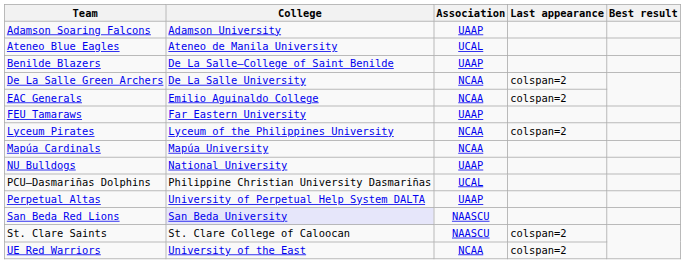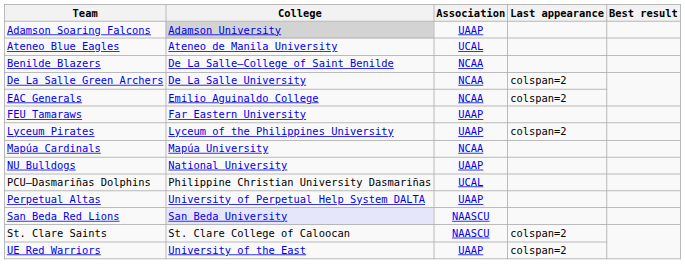(225, 30) no background -> (225, 30) lightgrey background
(471, 64) UAAP -> (471, 64) NCAA
(471, 132) NCAA -> (471, 132) UAAP
(471, 250) NCAA -> (471, 250) UAAP
